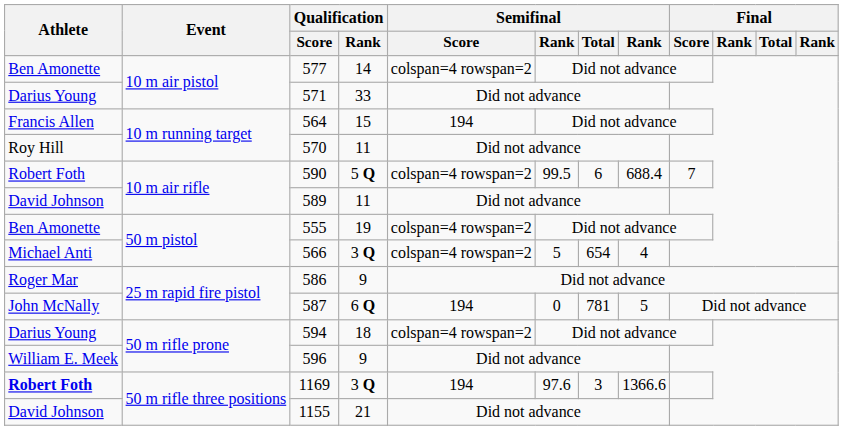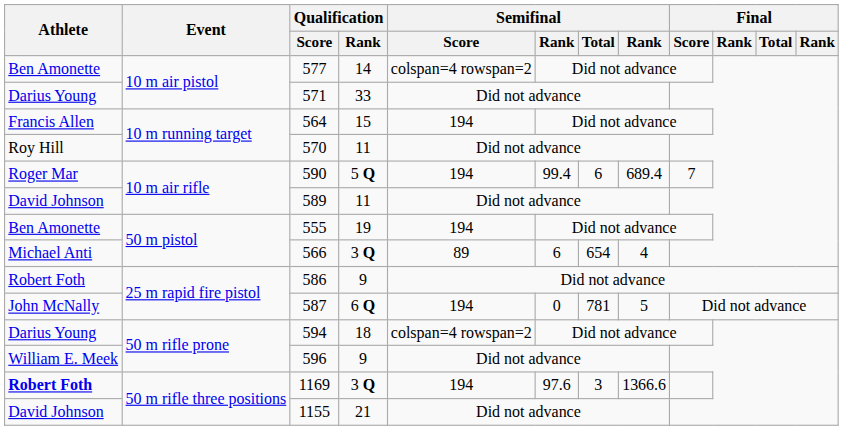(47, 174) Robert Foth -> (43, 174) Roger Mar
(461, 174) colspan=4 rowspan=2 -> (461, 174) 194
(557, 174) 99.5 -> (557, 174) 99.4
(644, 174) 688.4 -> (644, 174) 689.4
(461, 227) colspan=4 rowspan=2 -> (461, 227) 194
(461, 253) colspan=4 rowspan=2 -> (461, 253) 89
(557, 253) 5 -> (557, 253) 6
(43, 280) Roger Mar -> (47, 280) Robert Foth
